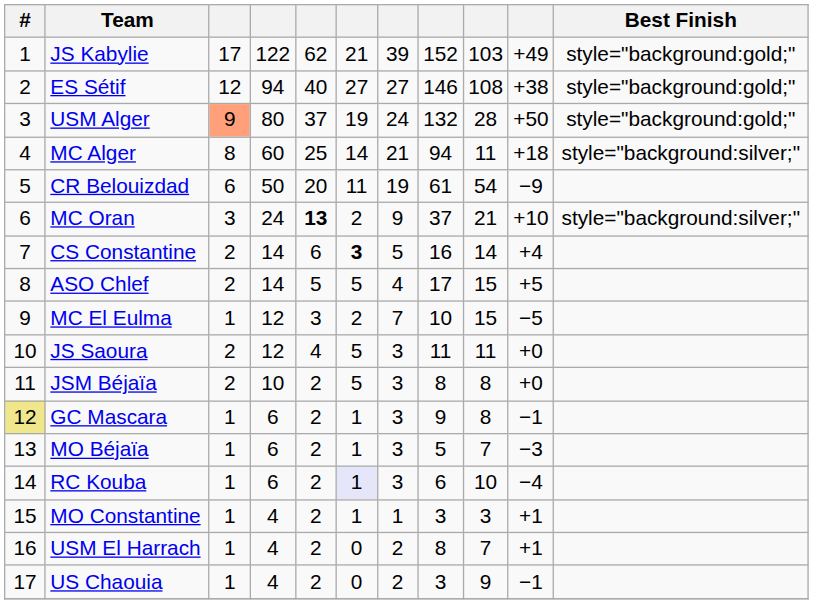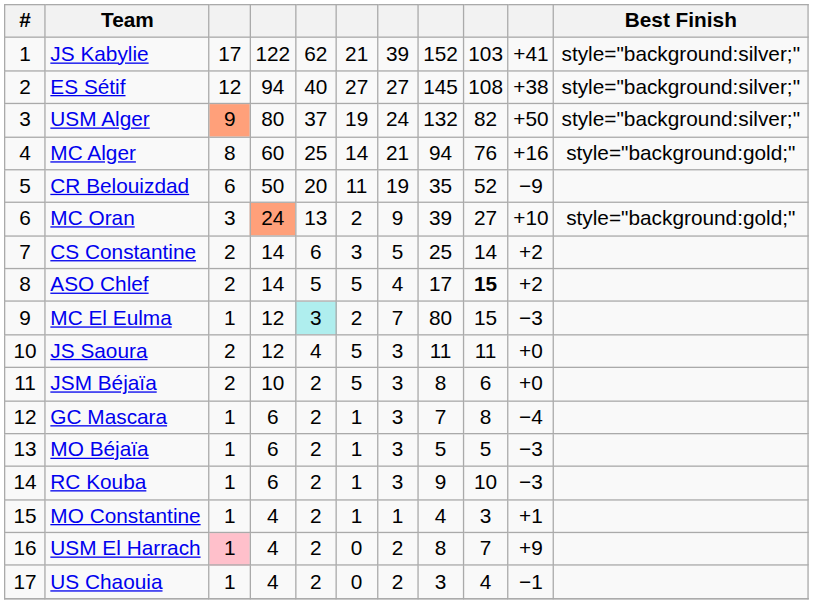(531, 53) +49 -> (531, 53) +41
(681, 53) style="background:gold;" -> (681, 53) style="background:silver;"
(441, 86) 146 -> (441, 86) 145
(681, 86) style="background:gold;" -> (681, 86) style="background:silver;"
(486, 119) 28 -> (486, 119) 82
(681, 119) style="background:gold;" -> (681, 119) style="background:silver;"
(486, 152) 11 -> (486, 152) 76
(531, 152) +18 -> (531, 152) +16
(681, 152) style="background:silver;" -> (681, 152) style="background:gold;"
(441, 185) 61 -> (441, 185) 35
(486, 185) 54 -> (486, 185) 52
(273, 218) no background -> (273, 218) lightsalmon background
(316, 218) bold -> (316, 218) normal
(441, 218) 37 -> (441, 218) 39
(486, 218) 21 -> (486, 218) 27
(681, 218) style="background:silver;" -> (681, 218) style="background:gold;"
(357, 251) bold -> (357, 251) normal
(441, 251) 16 -> (441, 251) 25
(531, 251) +4 -> (531, 251) +2
(486, 284) normal -> (486, 284) bold
(531, 284) +5 -> (531, 284) +2
(316, 317) no background -> (316, 317) paleturquoise background
(441, 317) 10 -> (441, 317) 80
(531, 317) −5 -> (531, 317) −3
(486, 383) 8 -> (486, 383) 6
(25, 416) khaki background -> (25, 416) no background
(441, 416) 9 -> (441, 416) 7
(531, 416) −1 -> (531, 416) −4
(486, 449) 7 -> (486, 449) 5
(357, 482) lavender background -> (357, 482) no background
(441, 482) 6 -> (441, 482) 9
(531, 482) −4 -> (531, 482) −3
(441, 515) 3 -> (441, 515) 4
(230, 548) no background -> (230, 548) pink background
(531, 548) +1 -> (531, 548) +9
(486, 581) 9 -> (486, 581) 4
